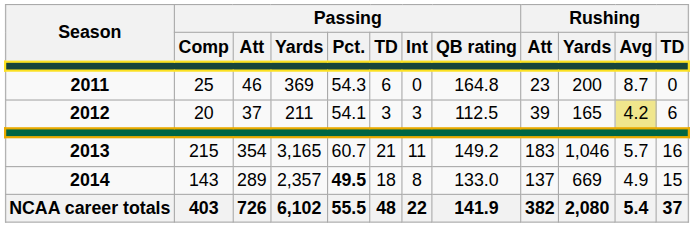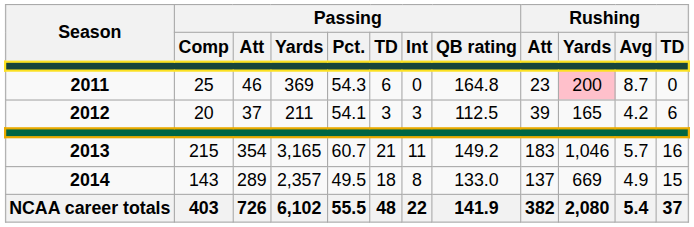(587, 85) no background -> (587, 85) pink background
(636, 113) khaki background -> (636, 113) no background
(349, 180) bold -> (349, 180) normal
